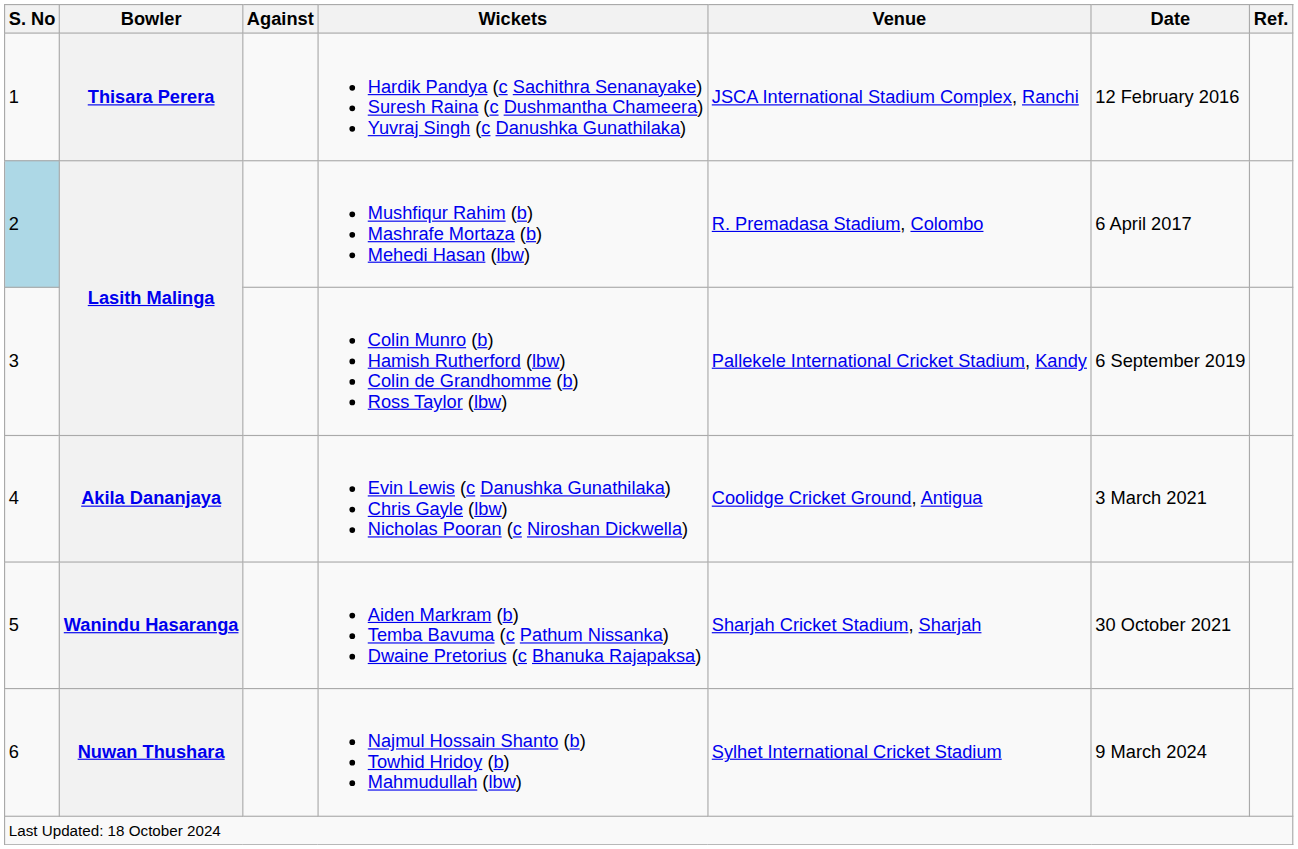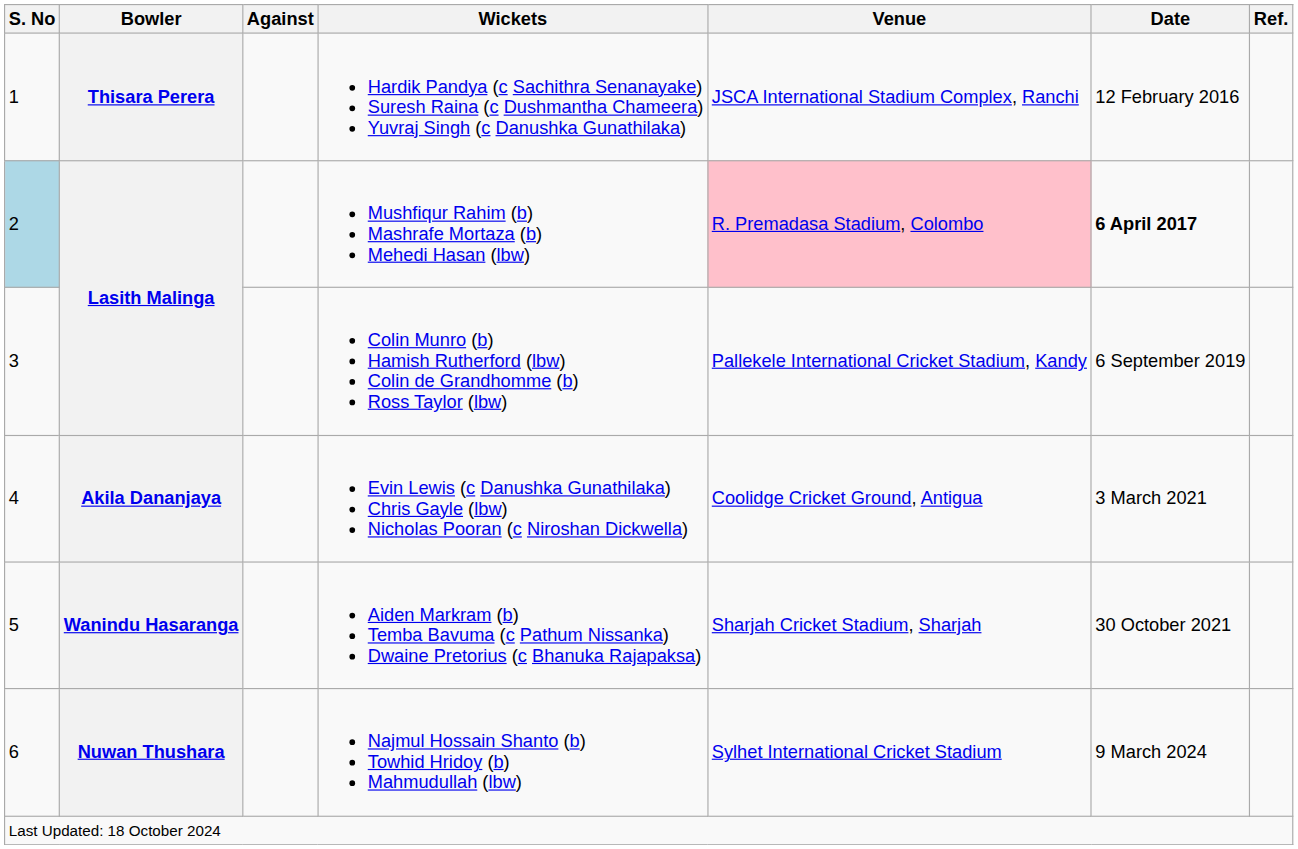(848, 223) no background -> (848, 223) pink background
(1144, 223) normal -> (1146, 223) bold
